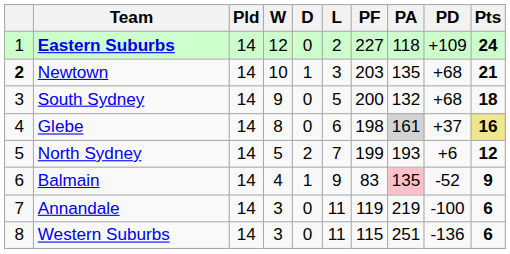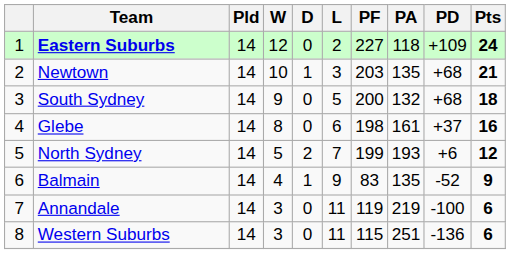(19, 72) bold -> (19, 72) normal
(406, 126) lightgrey background -> (406, 126) no background
(488, 126) khaki background -> (488, 126) no background
(406, 180) pink background -> (406, 180) no background
